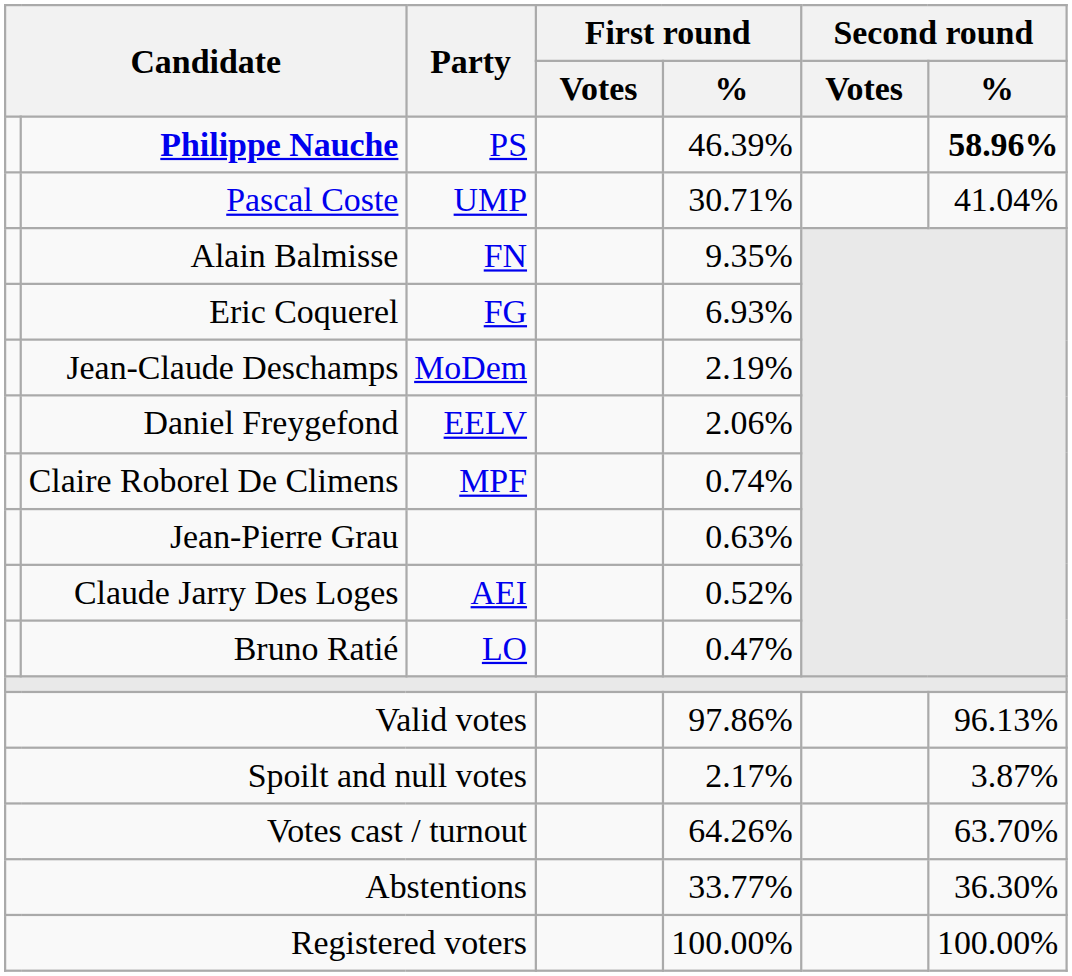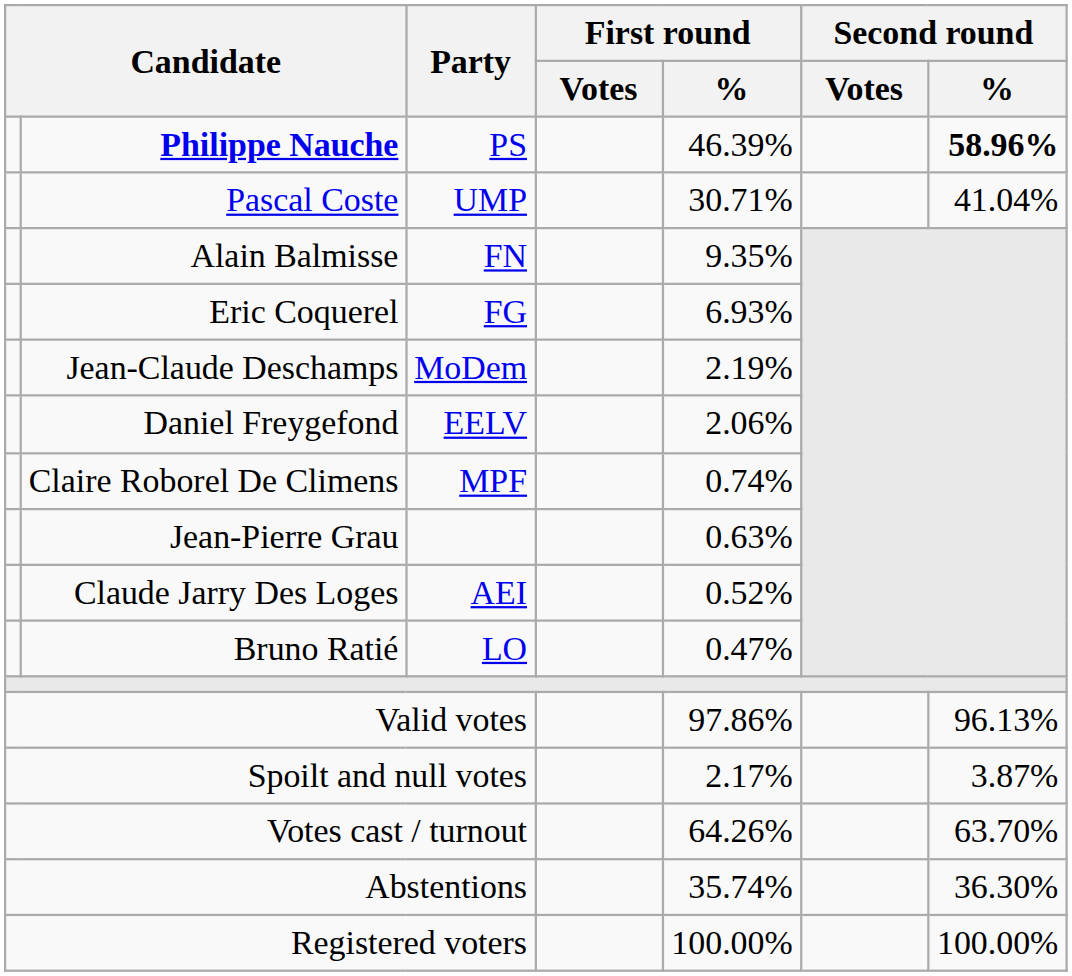(740, 886) 33.77% -> (740, 886) 35.74%
